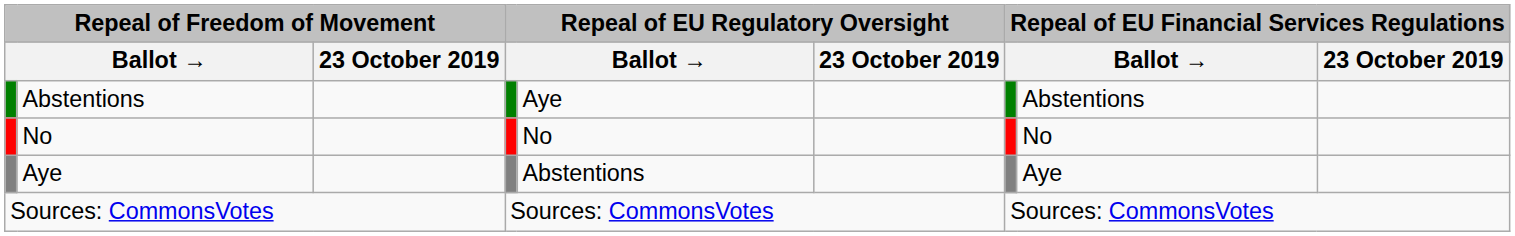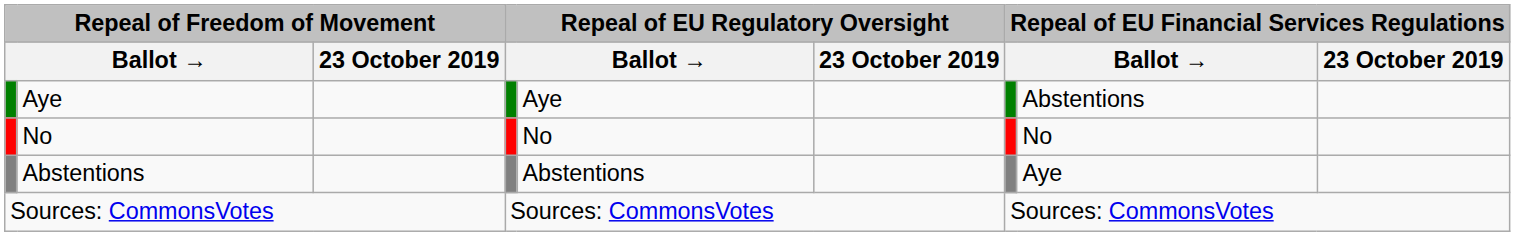(83, 98) Abstentions -> (42, 98) Aye
(42, 173) Aye -> (83, 173) Abstentions
